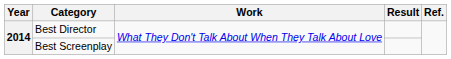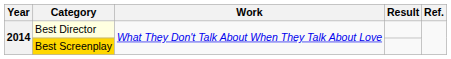(66, 29) no background -> (66, 29) lightyellow background
(74, 46) no background -> (74, 46) gold background
